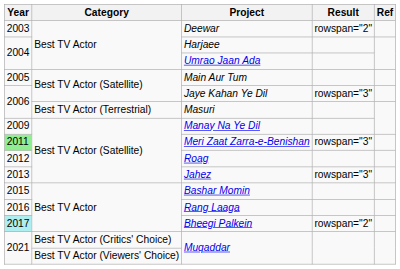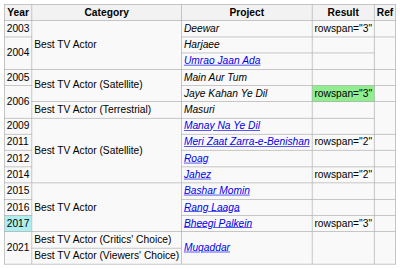(343, 28) rowspan="2" -> (343, 28) rowspan="3"
(343, 93) no background -> (343, 93) lightgreen background
(18, 142) lightgreen background -> (18, 142) no background
(343, 142) rowspan="3" -> (343, 142) rowspan="2"
(18, 175) 2013 -> (18, 175) 2014
(343, 175) rowspan="3" -> (343, 175) rowspan="2"
(343, 223) rowspan="2" -> (343, 223) rowspan="3"
